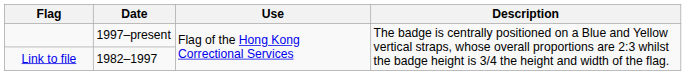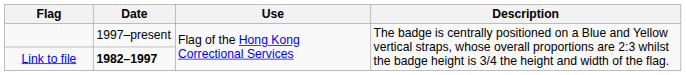(127, 58) normal -> (127, 58) bold
